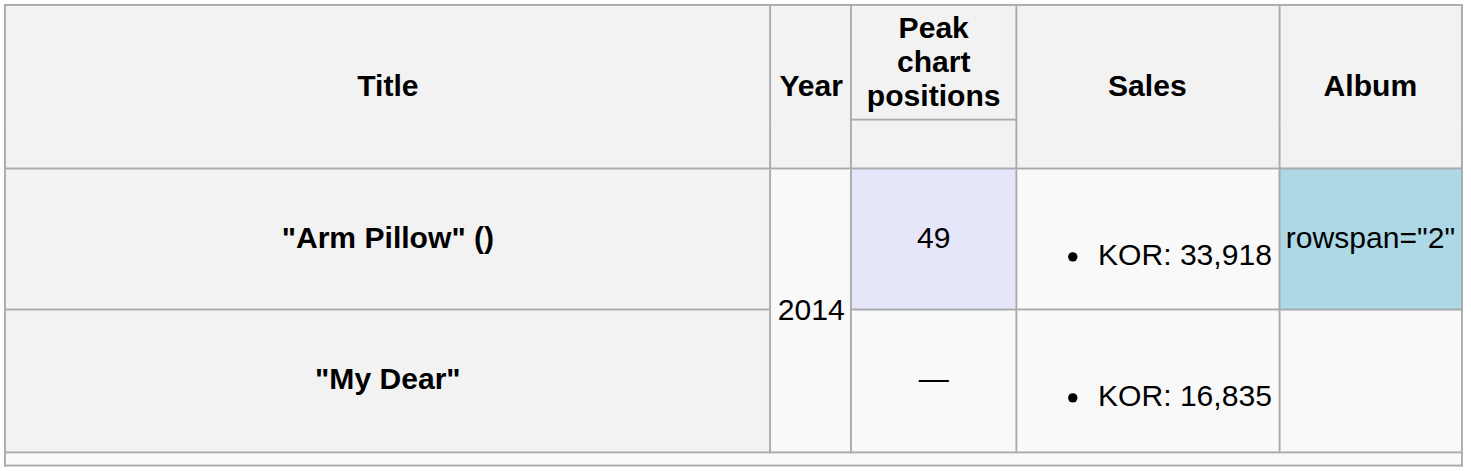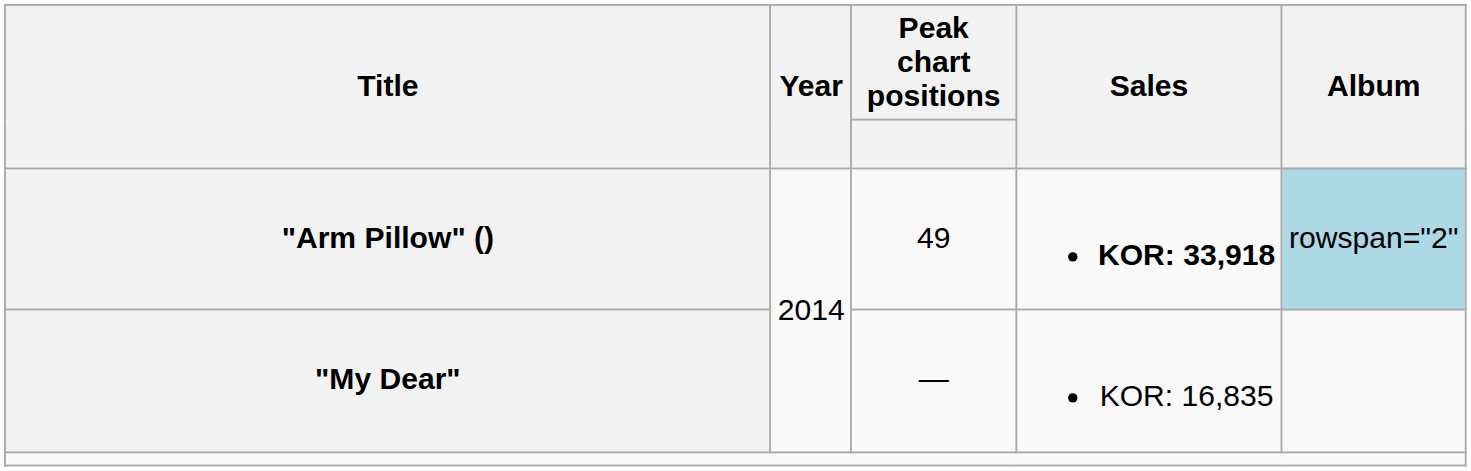(934, 238) lavender background -> (934, 238) no background
(1147, 256) normal -> (1149, 256) bold
